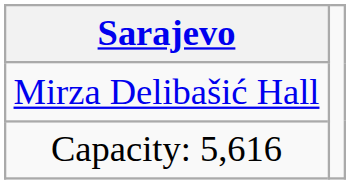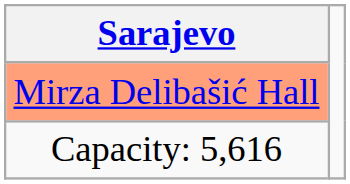(167, 91) no background -> (167, 91) lightsalmon background
